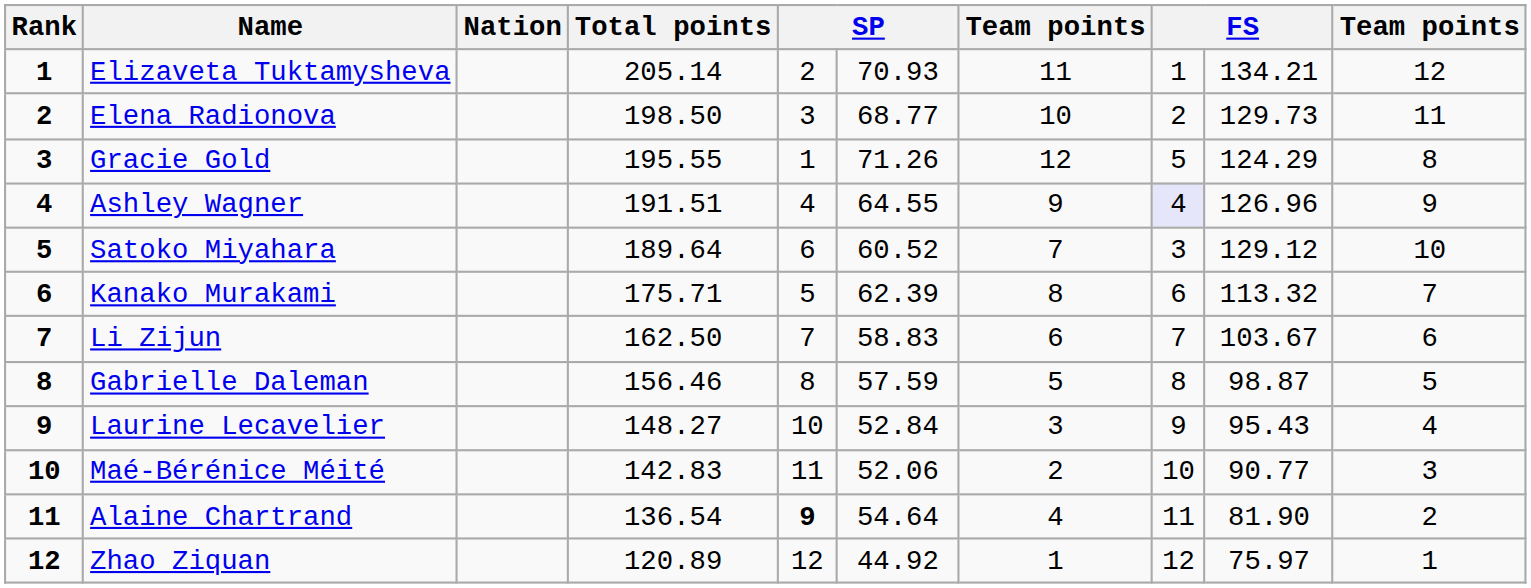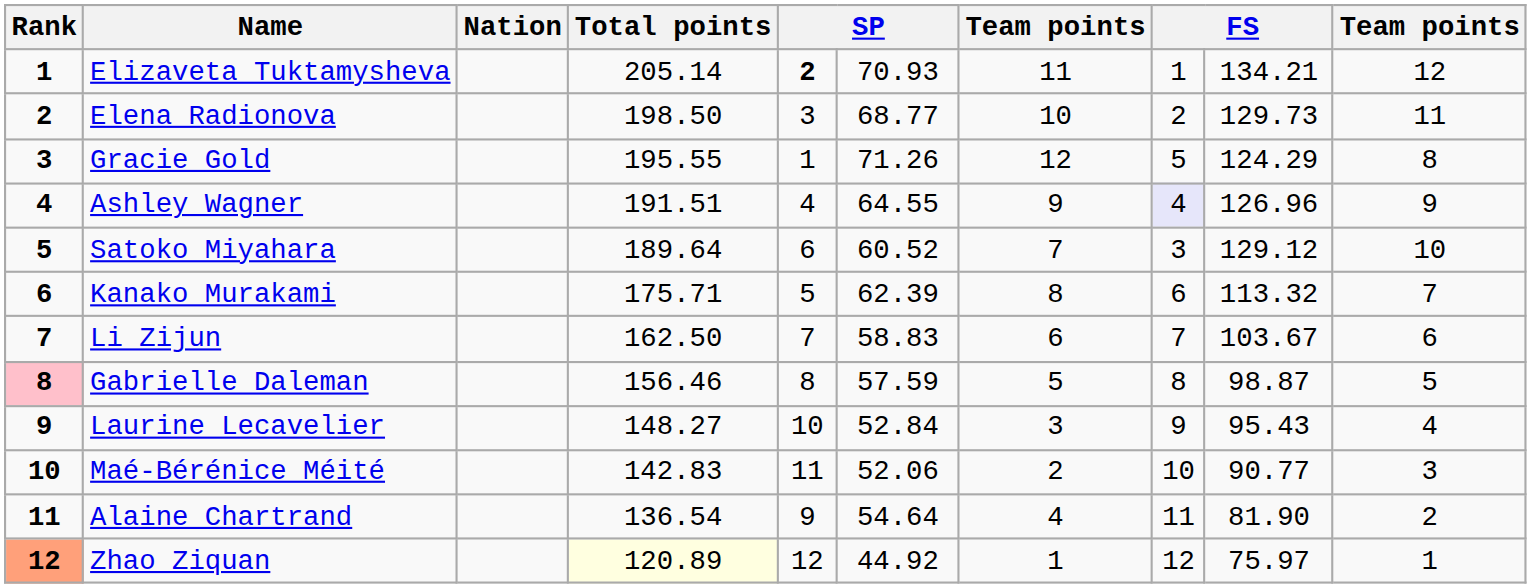(807, 72) normal -> (807, 72) bold
(44, 383) no background -> (44, 383) pink background
(807, 517) bold -> (807, 517) normal
(44, 561) no background -> (44, 561) lightsalmon background
(673, 561) no background -> (673, 561) lightyellow background
